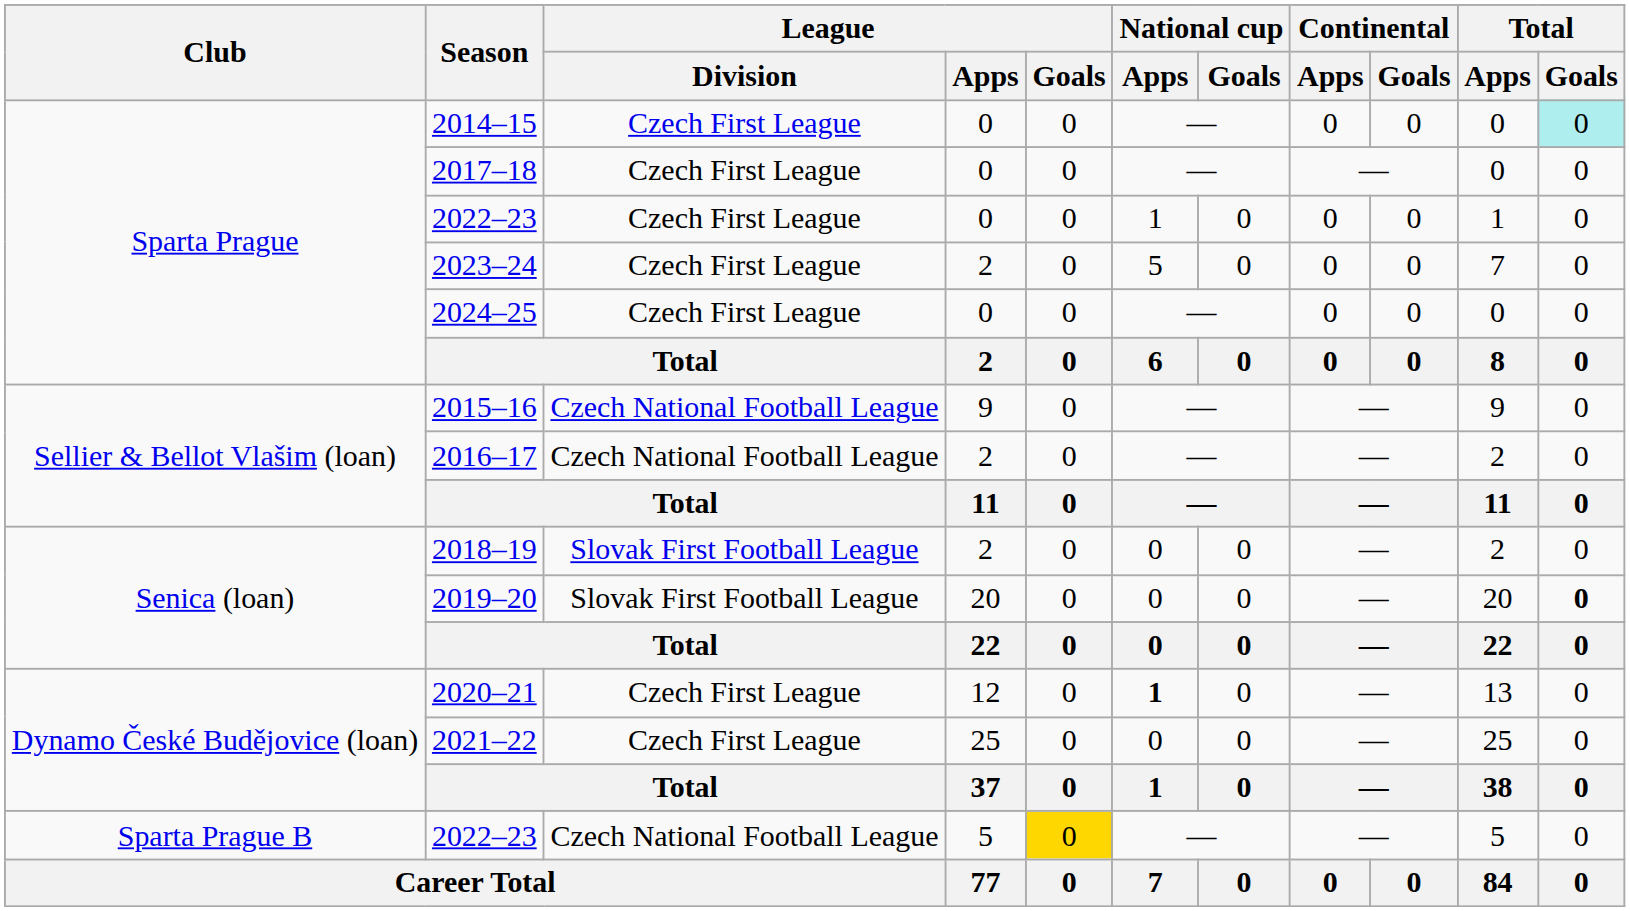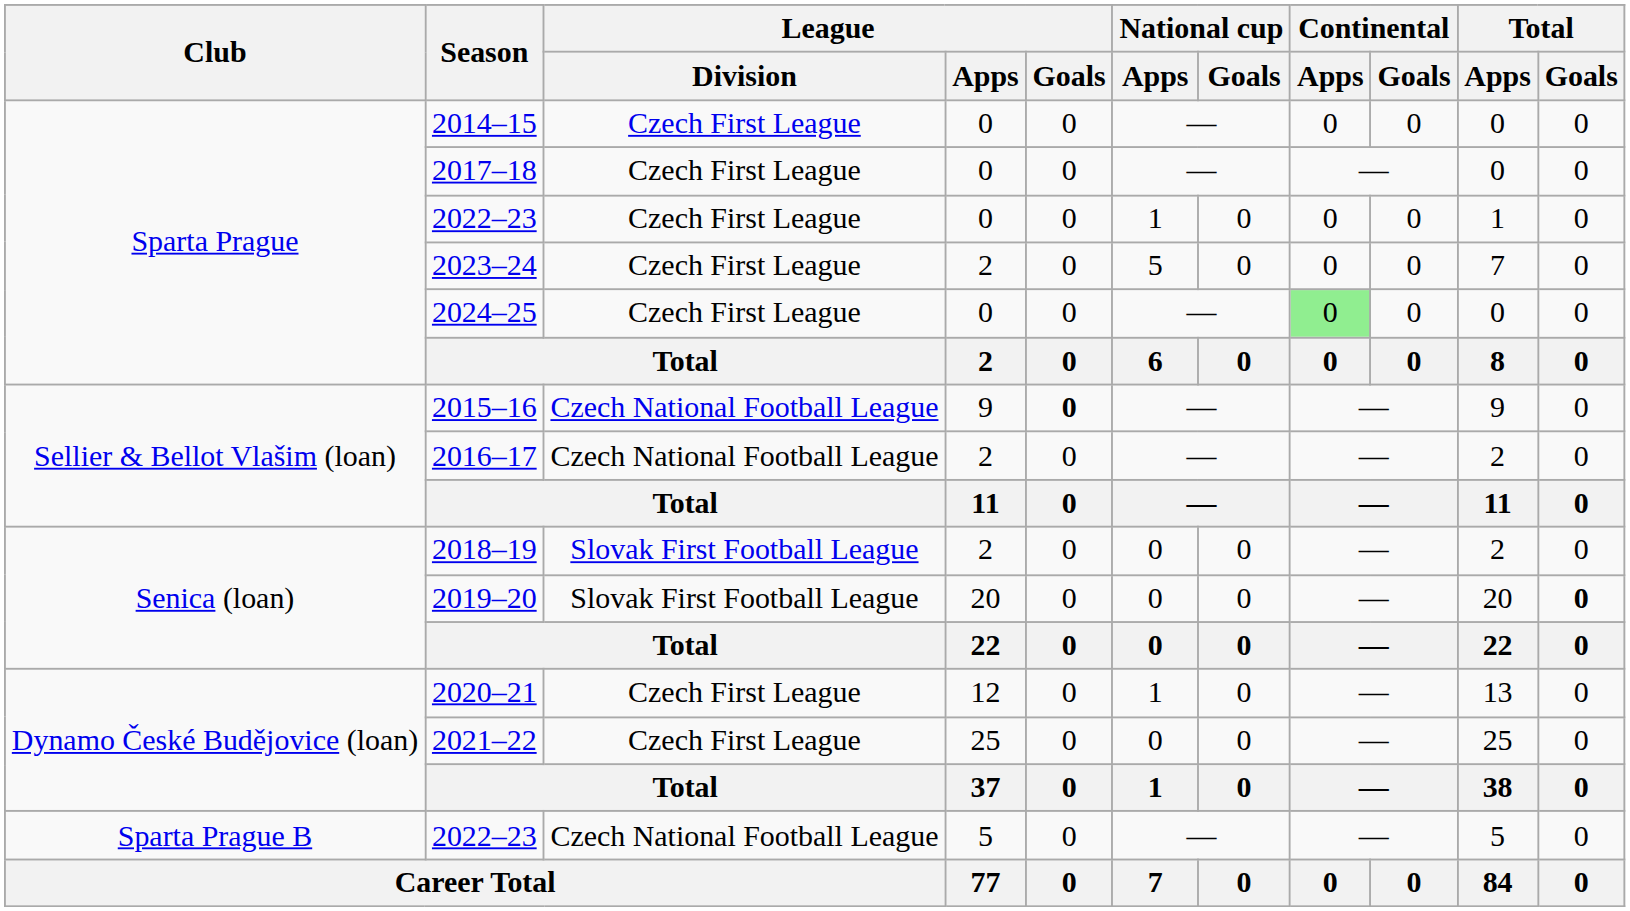(1581, 123) paleturquoise background -> (1581, 123) no background
(1330, 312) no background -> (1330, 312) lightgreen background
(1069, 407) normal -> (1069, 407) bold
(1155, 692) bold -> (1155, 692) normal
(1069, 834) gold background -> (1069, 834) no background
